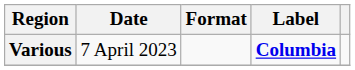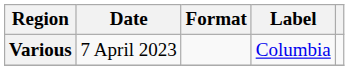(296, 49) bold -> (293, 49) normal
